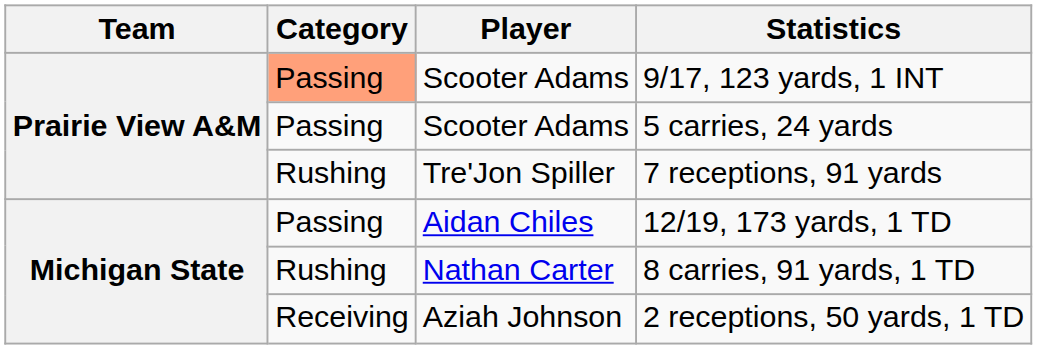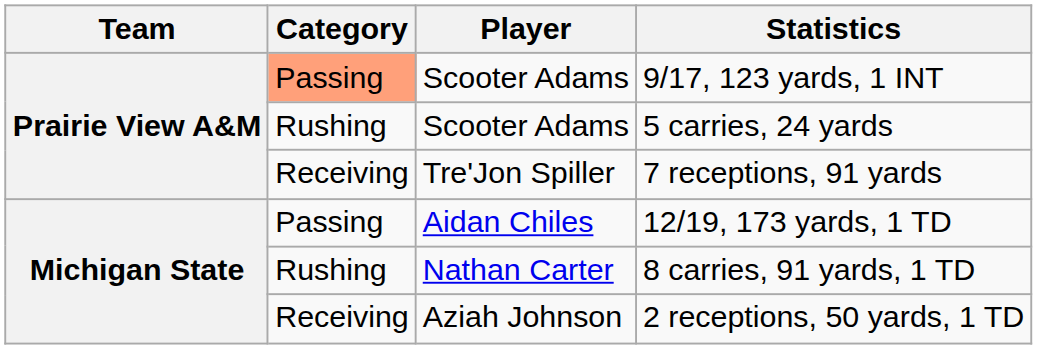(329, 125) Passing -> (331, 125) Rushing
(331, 173) Rushing -> (342, 173) Receiving
